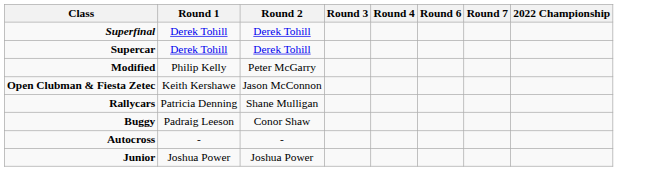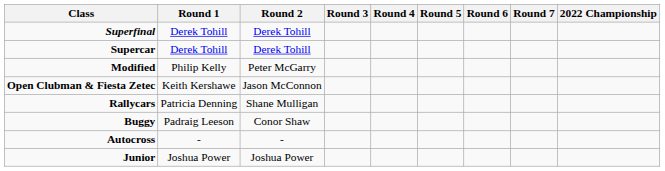+ column: (441, 13)
